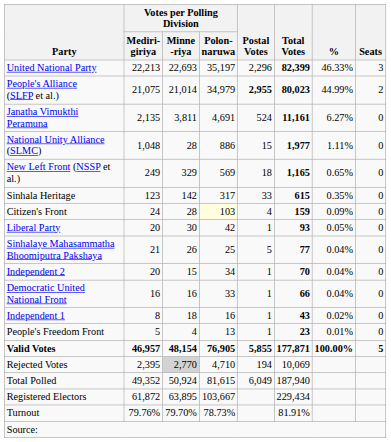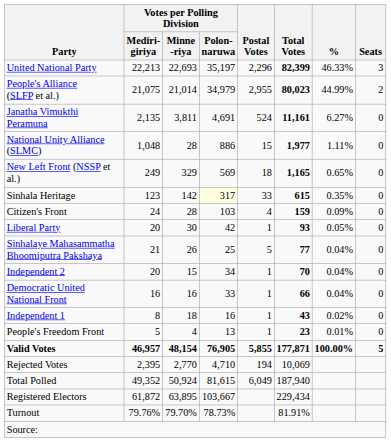(260, 90) bold -> (260, 90) normal
(227, 195) no background -> (227, 195) lightyellow background
(227, 211) lightyellow background -> (227, 211) no background
(185, 364) lightgrey background -> (185, 364) no background
